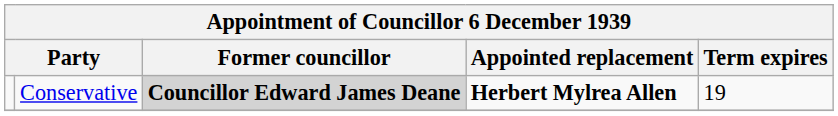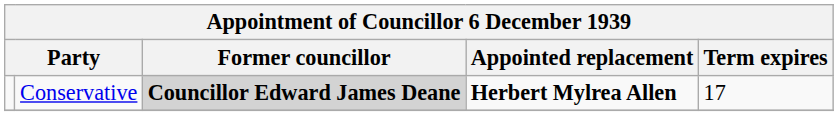(715, 92) 19 -> (715, 92) 17
